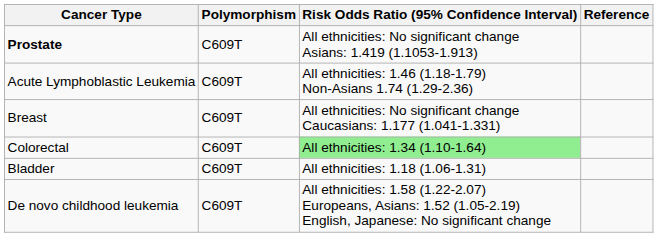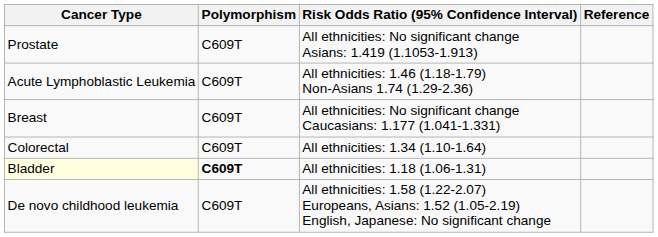(35, 44) bold -> (33, 44) normal
(394, 147) lightgreen background -> (394, 147) no background
(31, 169) no background -> (31, 169) lightyellow background
(222, 169) normal -> (222, 169) bold
